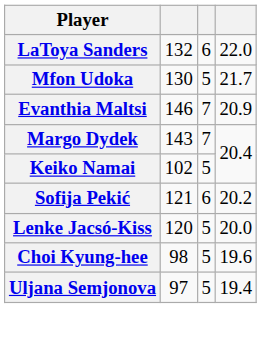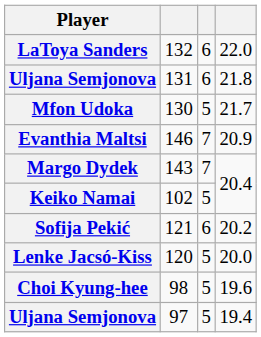+ row: (82, 79)
